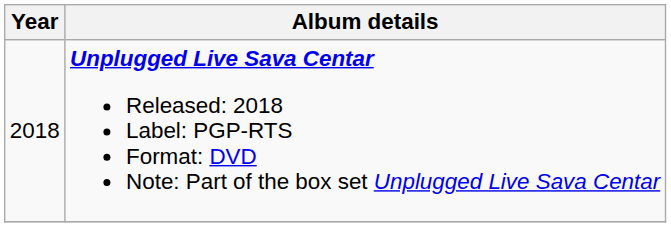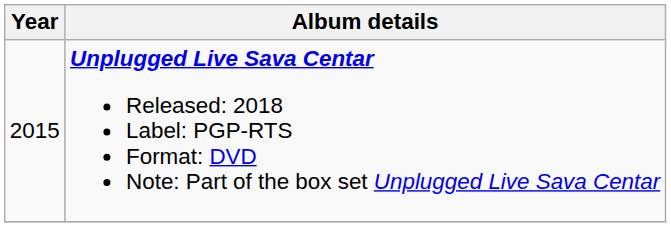(35, 130) 2018 -> (35, 130) 2015
